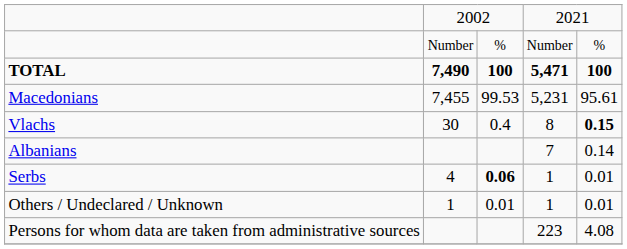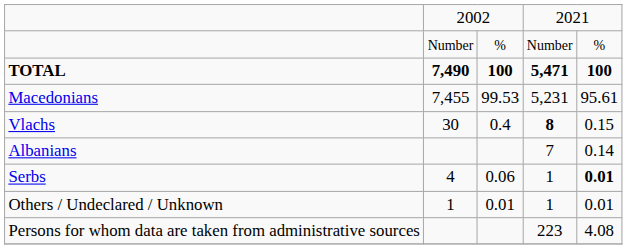(550, 124) normal -> (550, 124) bold
(599, 124) bold -> (599, 124) normal
(500, 177) bold -> (500, 177) normal
(599, 177) normal -> (599, 177) bold
